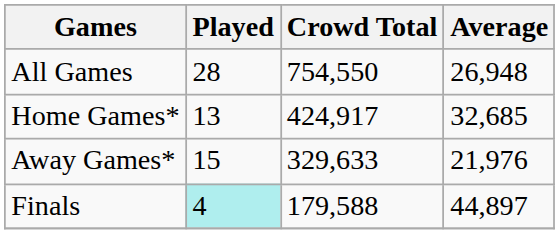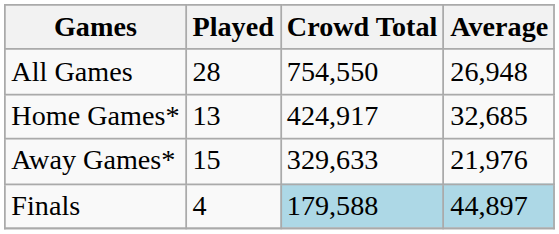(200, 205) paleturquoise background -> (200, 205) no background
(333, 205) no background -> (333, 205) lightblue background
(489, 205) no background -> (489, 205) lightblue background
